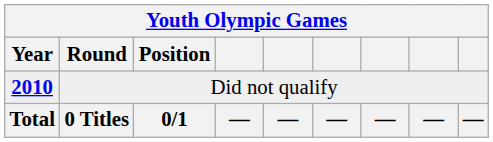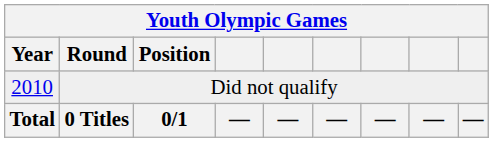(32, 86) bold -> (32, 86) normal
